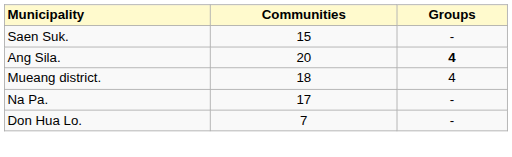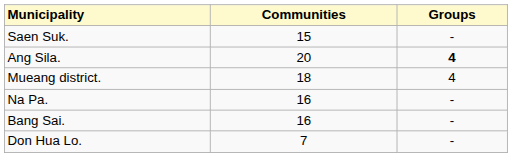(304, 99) 17 -> (304, 99) 16
+ row: (36, 120)
